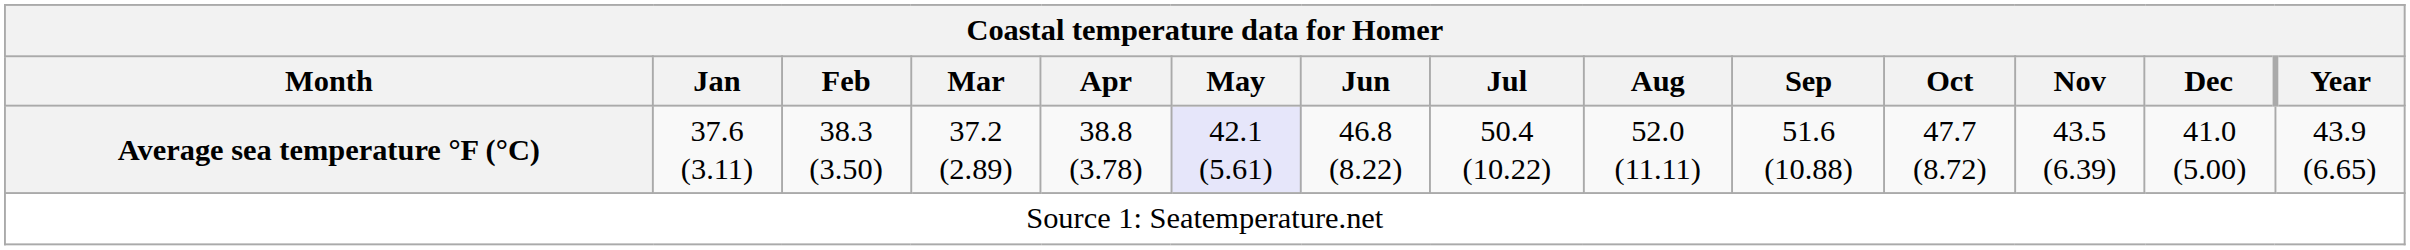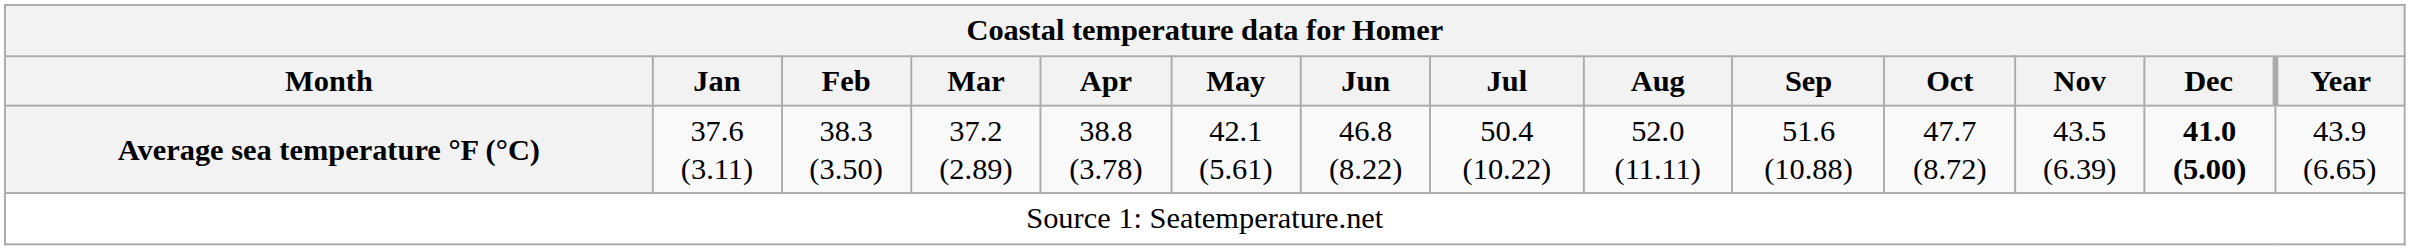(1236, 149) lavender background -> (1236, 149) no background
(2210, 149) normal -> (2210, 149) bold
